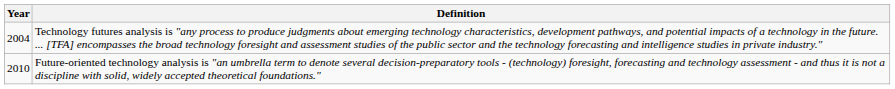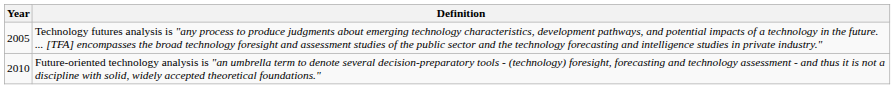(18, 37) 2004 -> (18, 37) 2005
